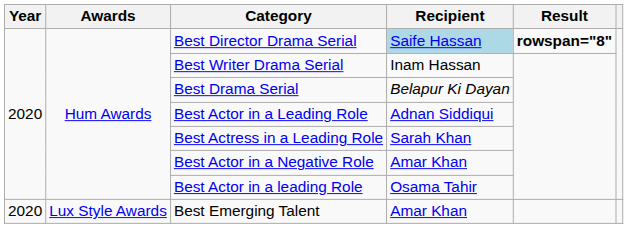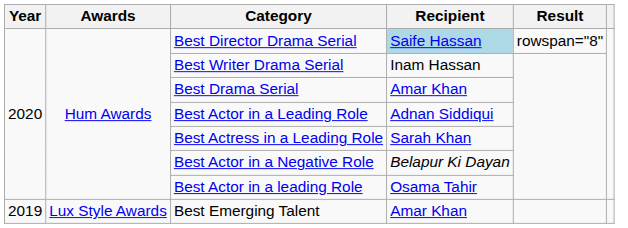(564, 41) bold -> (560, 41) normal
(450, 89) Belapur Ki Dayan -> (429, 89) Amar Khan
(429, 162) Amar Khan -> (450, 162) Belapur Ki Dayan
(25, 211) 2020 -> (25, 211) 2019
